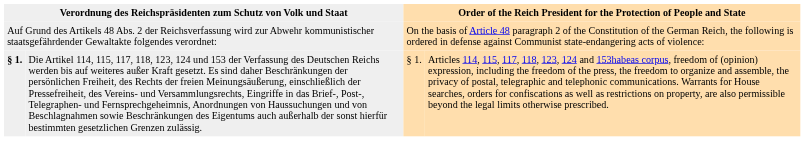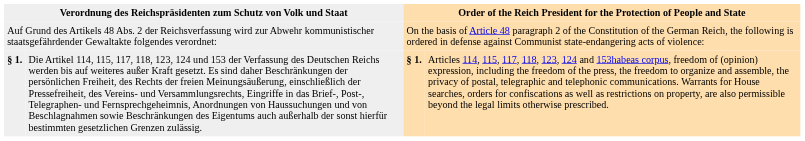(414, 59) normal -> (414, 59) bold
